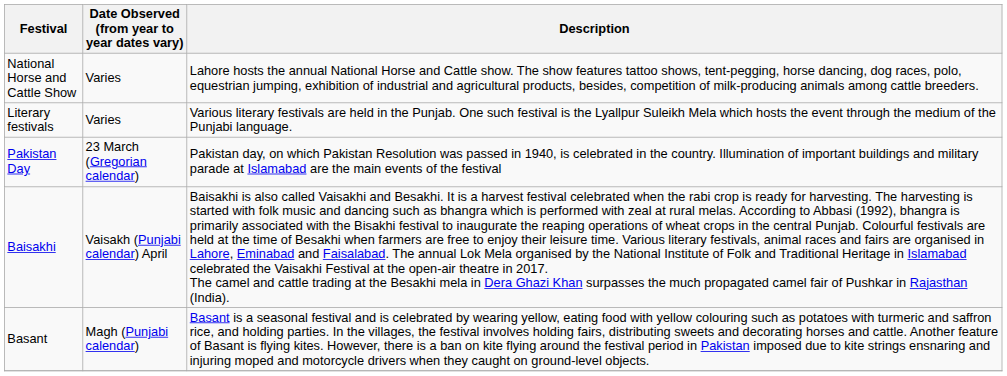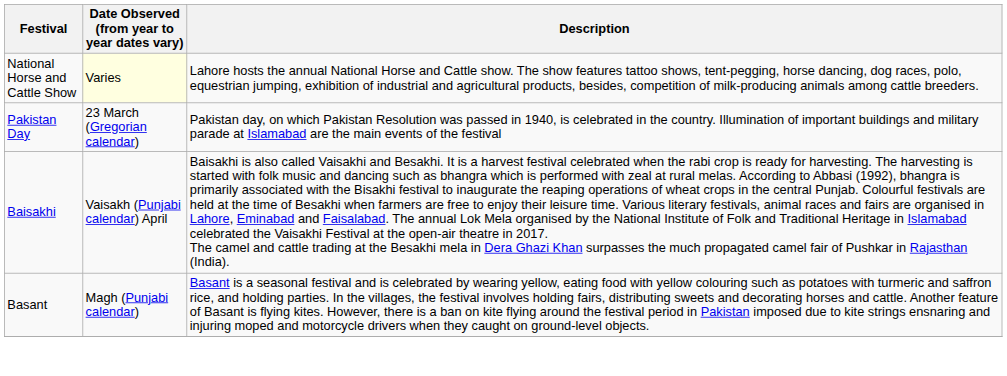(103, 78) no background -> (103, 78) lightyellow background
- row: (30, 120)
